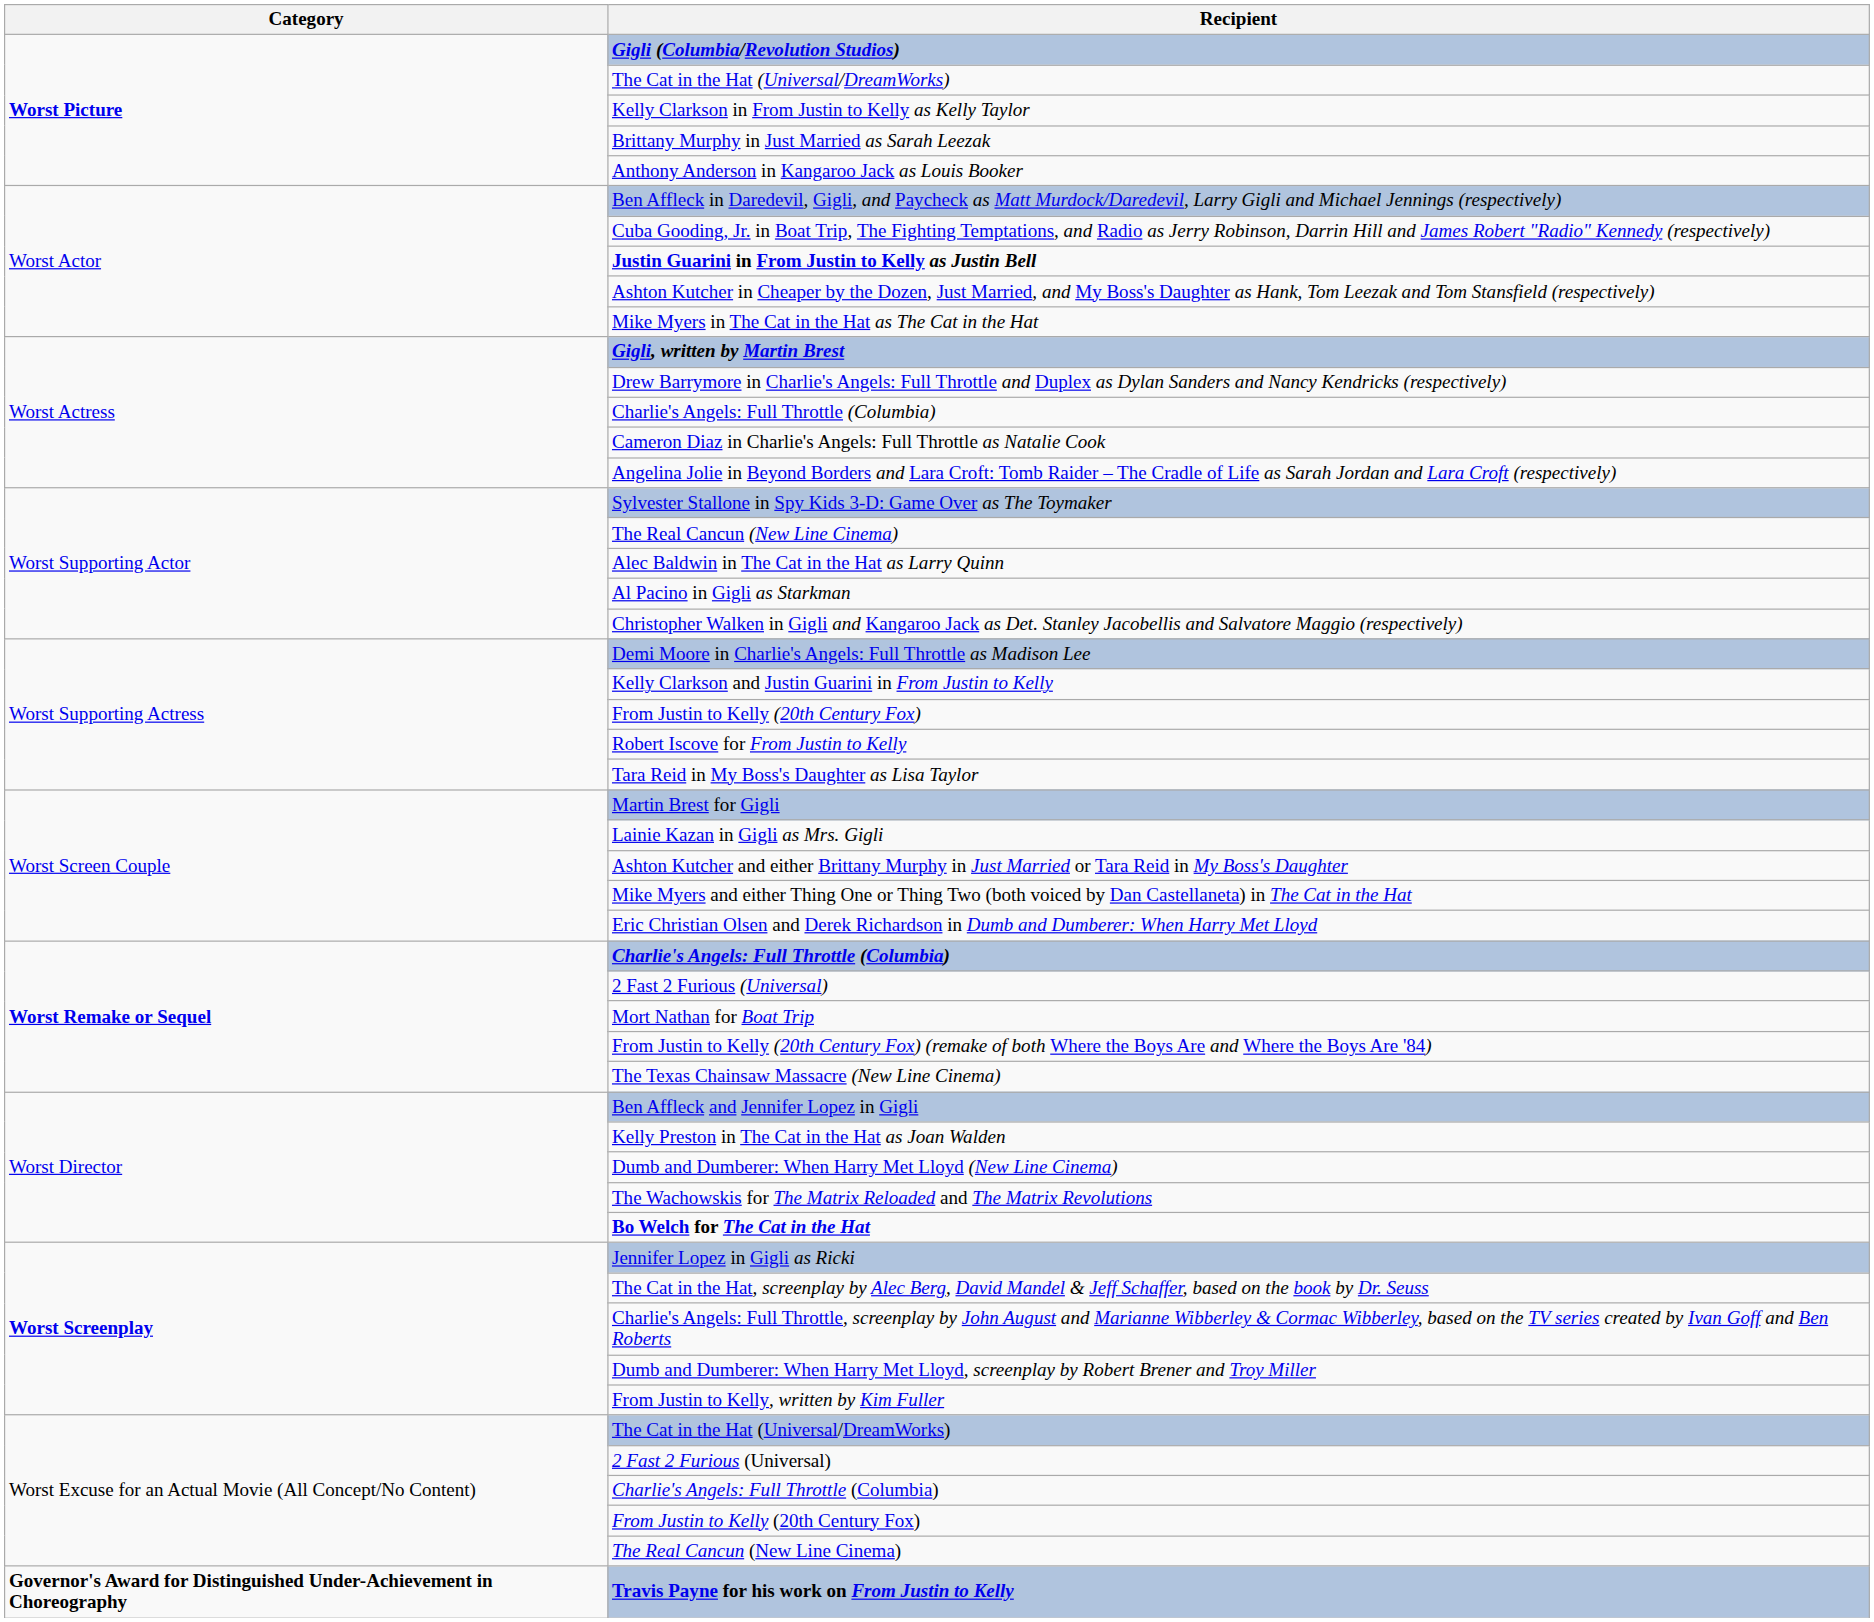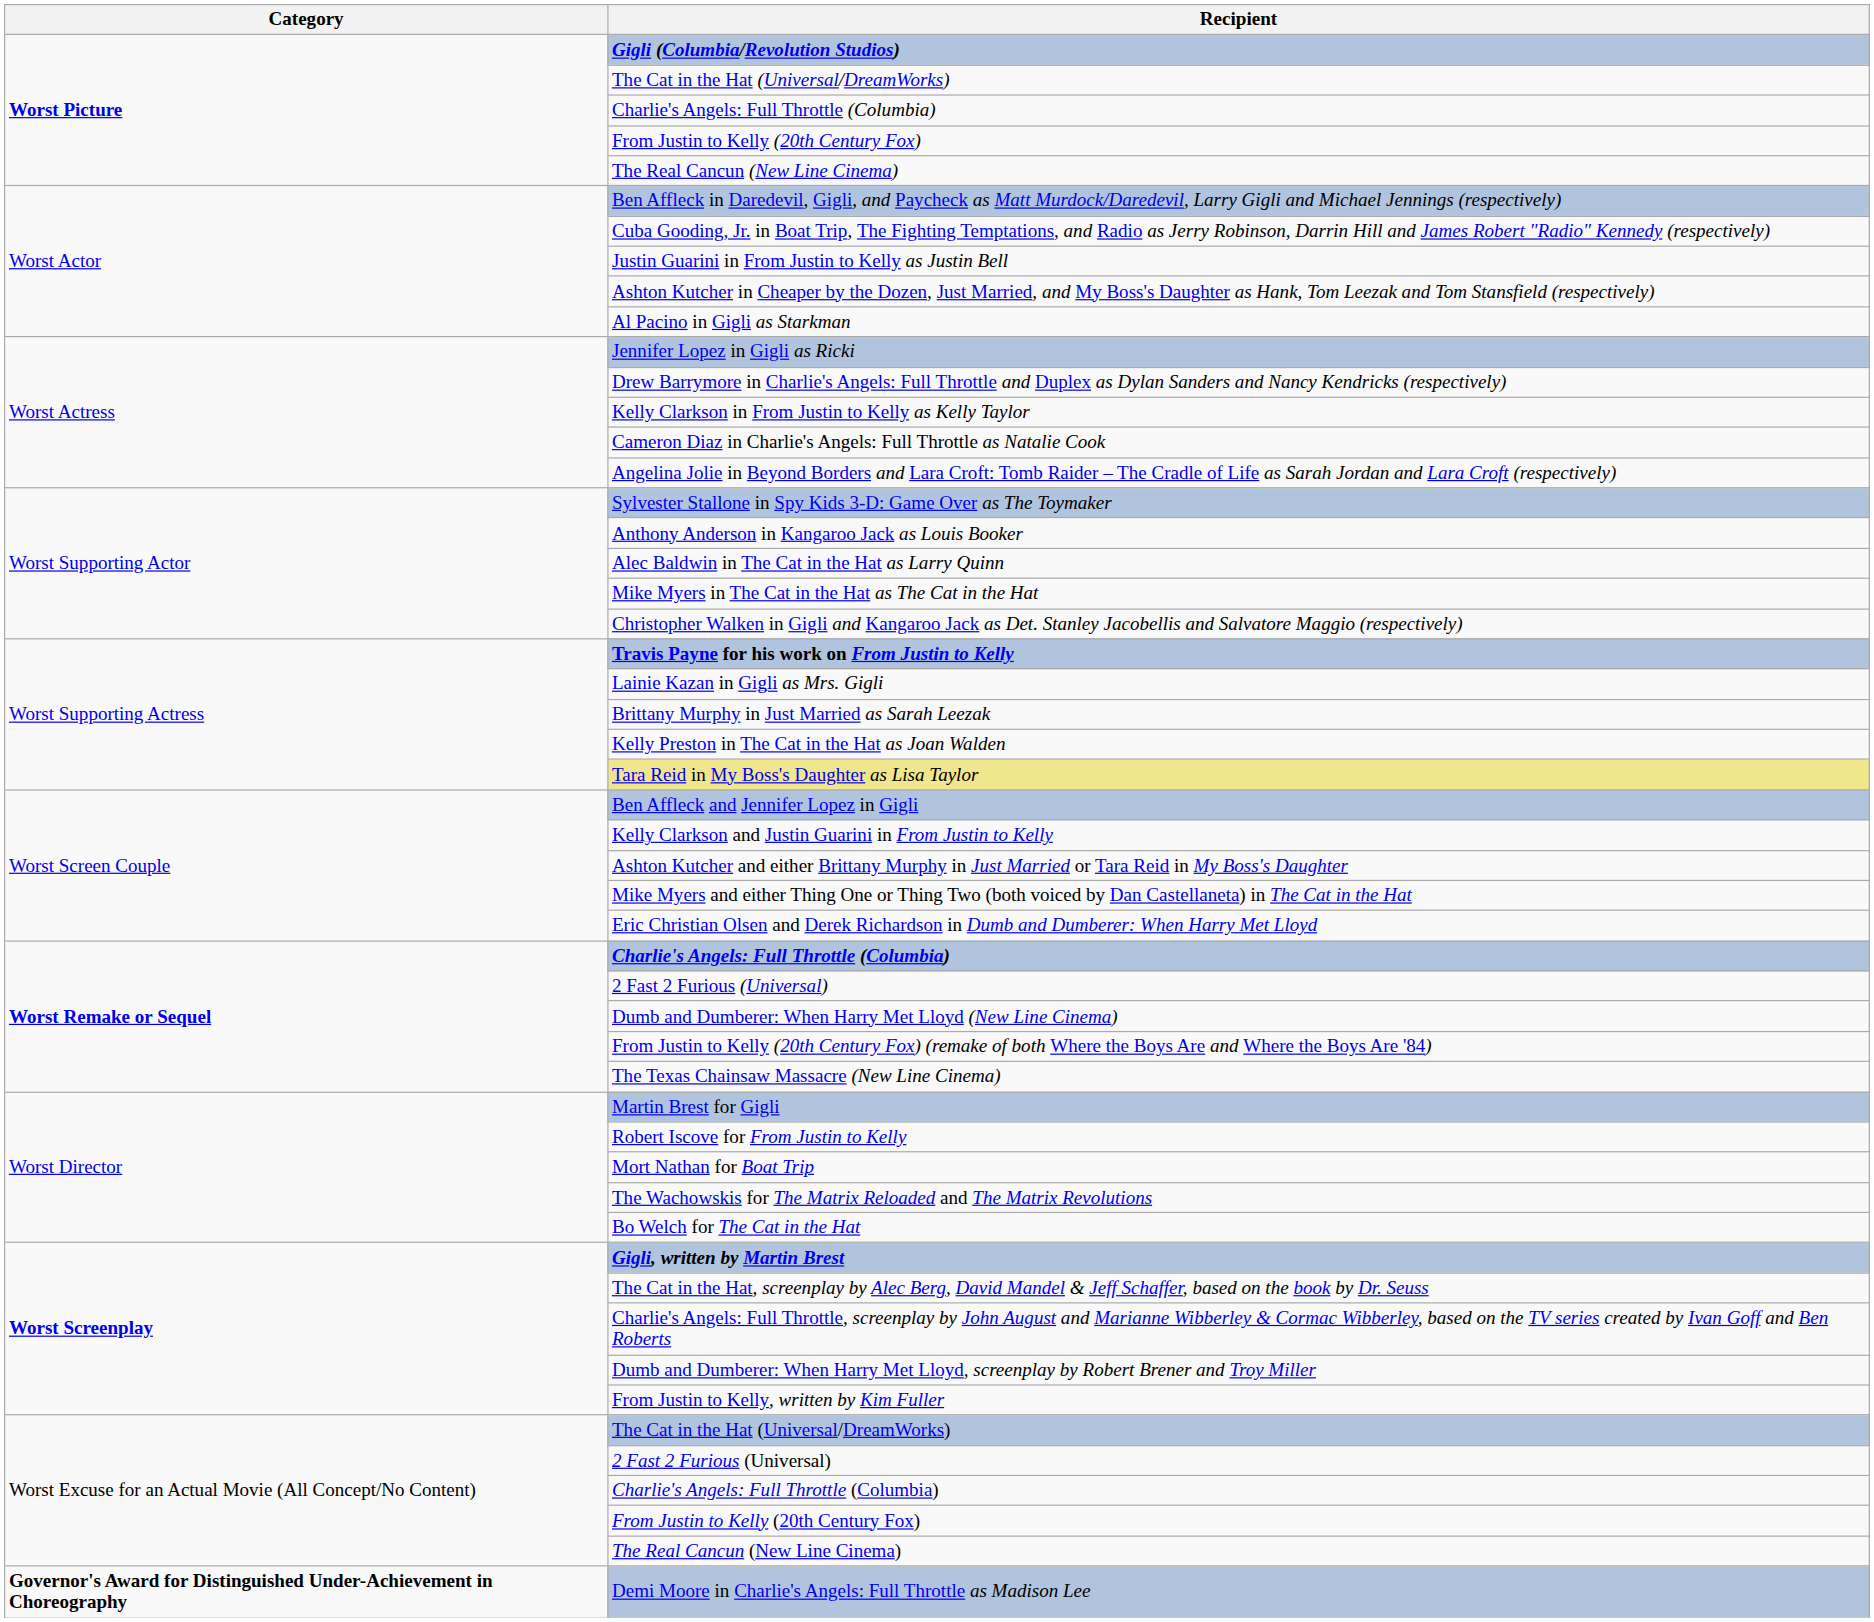(821, 110) Kelly Clarkson in From Justin to Kelly as Kelly Taylor -> (774, 110) Charlie's Angels: Full Throttle (Columbia)
(801, 140) Brittany Murphy in Just Married as Sarah Leezak -> (766, 140) From Justin to Kelly (20th Century Fox)
(817, 170) Anthony Anderson in Kangaroo Jack as Louis Booker -> (755, 170) The Real Cancun (New Line Cinema)
(824, 261) bold -> (810, 261) normal
(825, 321) Mike Myers in The Cat in the Hat as The Cat in the Hat -> (731, 321) Al Pacino in Gigli as Starkman
(728, 351) Gigli, written by Martin Brest -> (733, 351) Jennifer Lopez in Gigli as Ricki
(774, 412) Charlie's Angels: Full Throttle (Columbia) -> (821, 412) Kelly Clarkson in From Justin to Kelly as Kelly Taylor
(755, 532) The Real Cancun (New Line Cinema) -> (817, 532) Anthony Anderson in Kangaroo Jack as Louis Booker
(731, 593) Al Pacino in Gigli as Starkman -> (825, 593) Mike Myers in The Cat in the Hat as The Cat in the Hat
(851, 653) Demi Moore in Charlie's Angels: Full Throttle as Madison Lee -> (813, 653) Travis Payne for his work on From Justin to Kelly
(832, 683) Kelly Clarkson and Justin Guarini in From Justin to Kelly -> (748, 683) Lainie Kazan in Gigli as Mrs. Gigli
(766, 714) From Justin to Kelly (20th Century Fox) -> (801, 714) Brittany Murphy in Just Married as Sarah Leezak
(759, 744) Robert Iscove for From Justin to Kelly -> (809, 744) Kelly Preston in The Cat in the Hat as Joan Walden
(795, 774) no background -> (795, 774) khaki background
(696, 804) Martin Brest for Gigli -> (765, 804) Ben Affleck and Jennifer Lopez in Gigli
(748, 834) Lainie Kazan in Gigli as Mrs. Gigli -> (832, 834) Kelly Clarkson and Justin Guarini in From Justin to Kelly
(713, 1016) Mort Nathan for Boat Trip -> (865, 1016) Dumb and Dumberer: When Harry Met Lloyd (New Line Cinema)
(765, 1106) Ben Affleck and Jennifer Lopez in Gigli -> (696, 1106) Martin Brest for Gigli
(809, 1136) Kelly Preston in The Cat in the Hat as Joan Walden -> (759, 1136) Robert Iscove for From Justin to Kelly
(865, 1167) Dumb and Dumberer: When Harry Met Lloyd (New Line Cinema) -> (713, 1167) Mort Nathan for Boat Trip
(741, 1227) bold -> (736, 1227) normal
(733, 1257) Jennifer Lopez in Gigli as Ricki -> (728, 1257) Gigli, written by Martin Brest
(813, 1591) Travis Payne for his work on From Justin to Kelly -> (851, 1591) Demi Moore in Charlie's Angels: Full Throttle as Madison Lee
